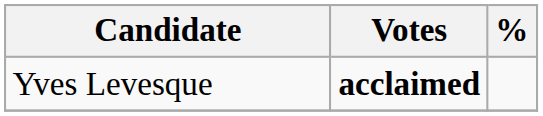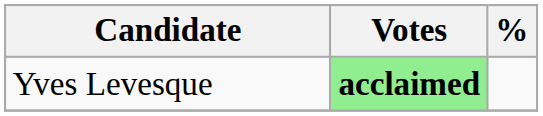(409, 83) no background -> (409, 83) lightgreen background
